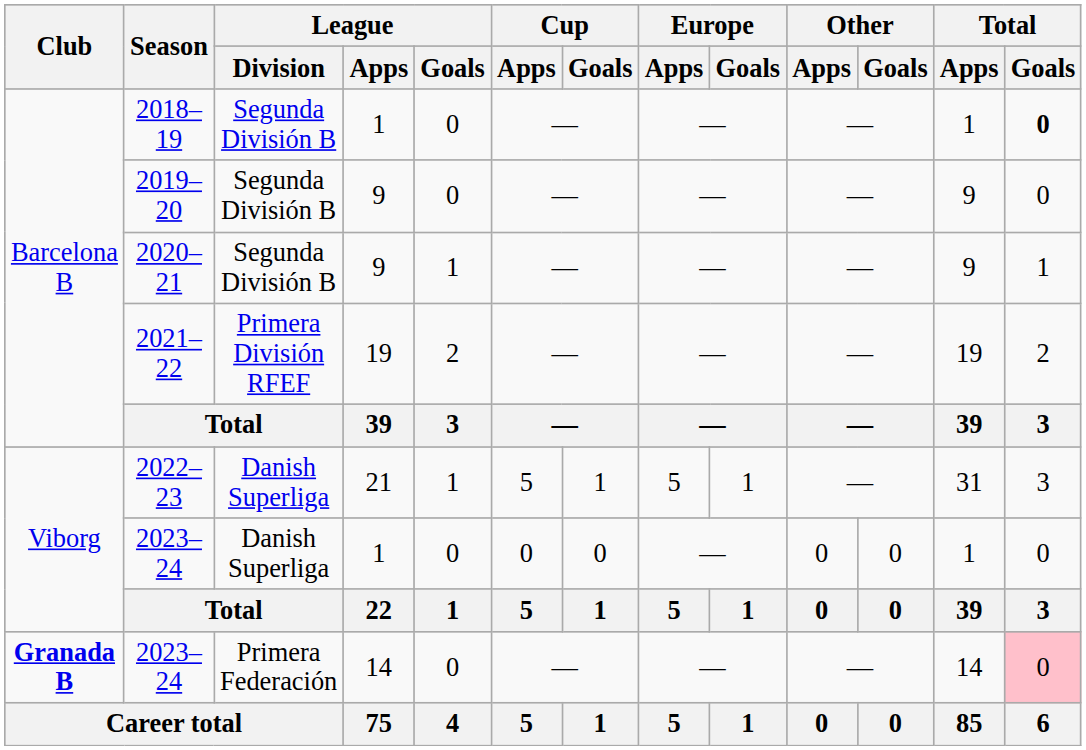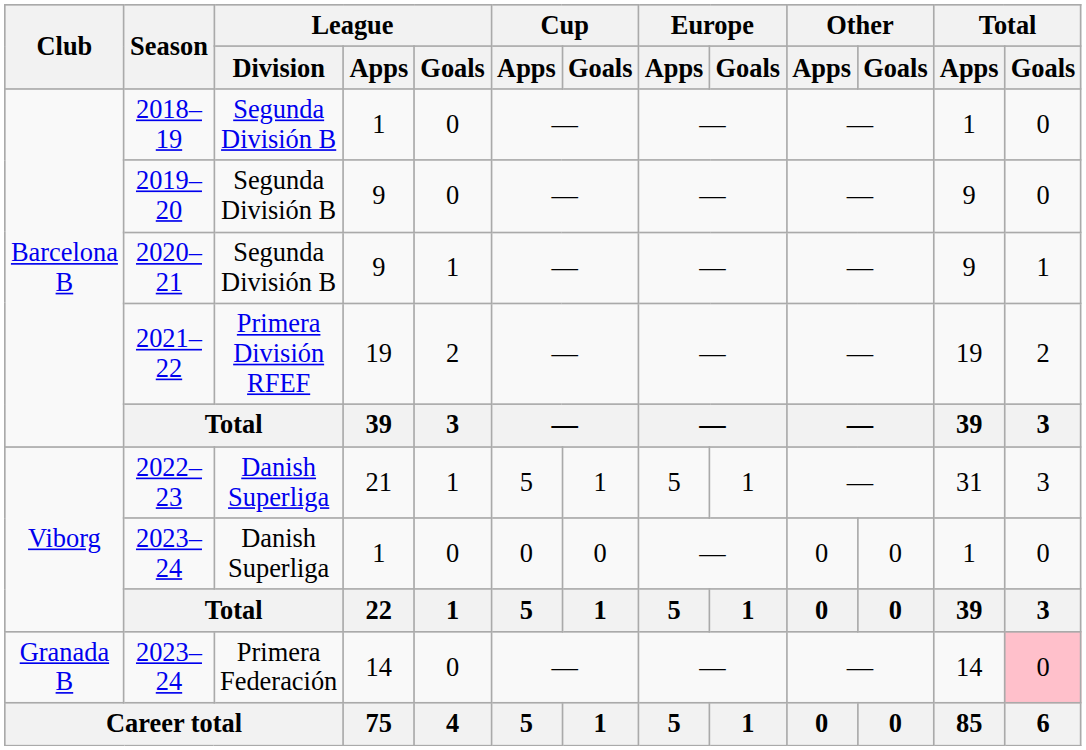(1043, 124) bold -> (1043, 124) normal
(64, 666) bold -> (64, 666) normal
